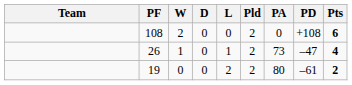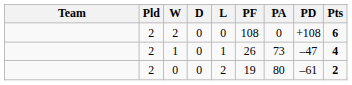columns swapped: (252, 13) <-> (154, 13)
